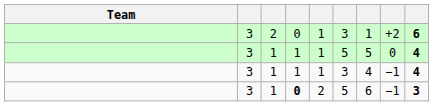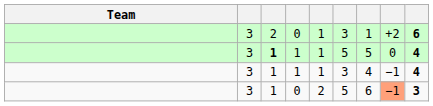(273, 53) normal -> (273, 53) bold
(297, 91) bold -> (297, 91) normal
(392, 91) no background -> (392, 91) lightsalmon background
